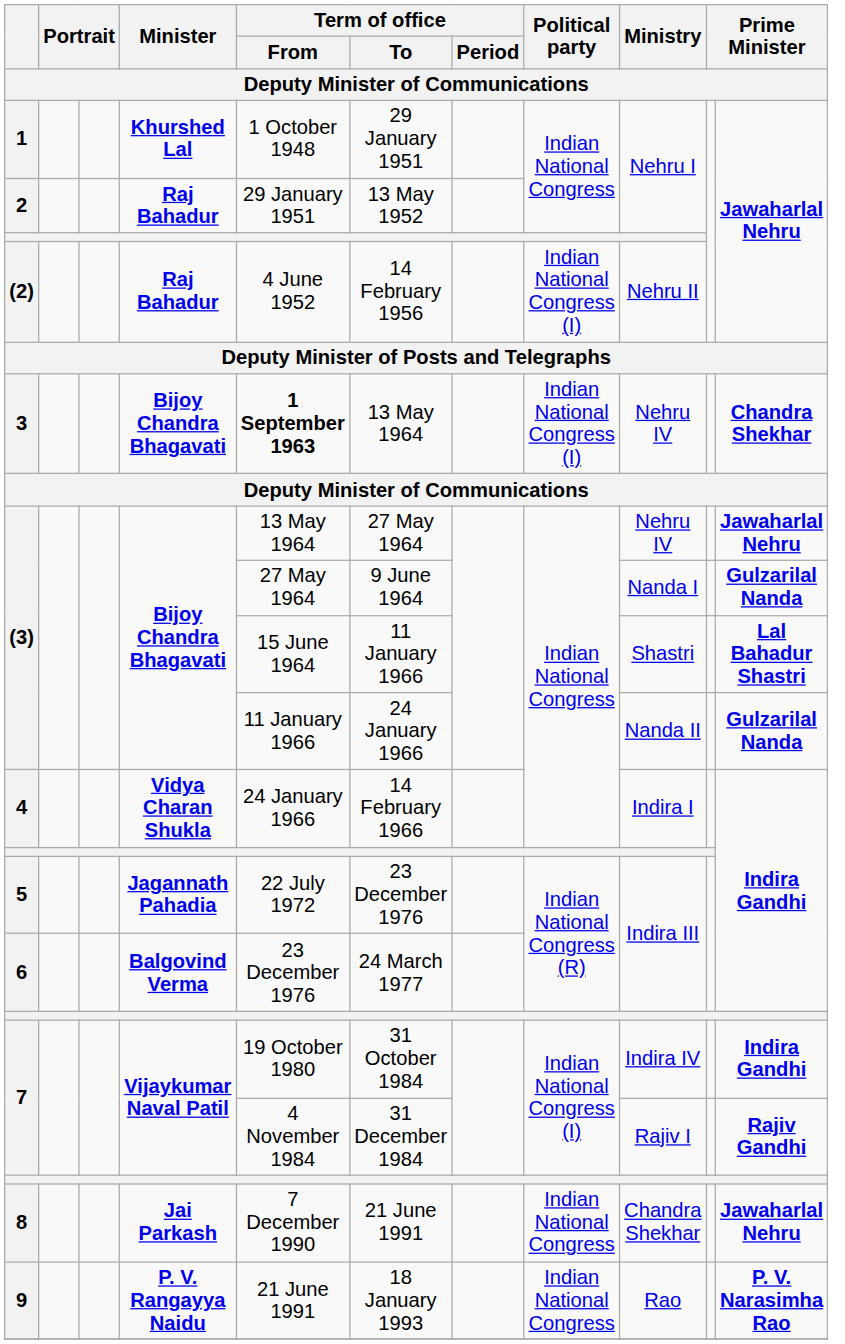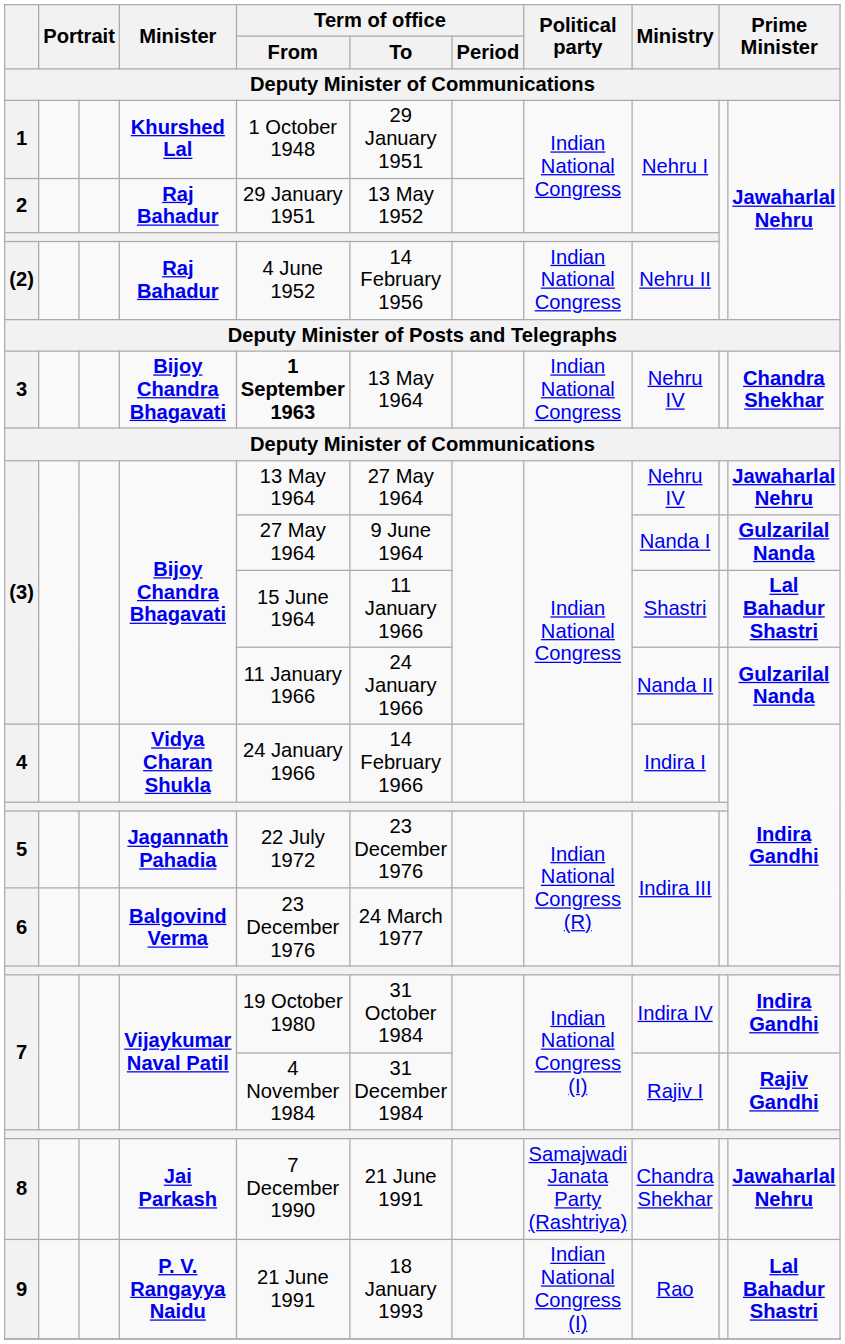(572, 291) Indian National Congress (I) -> (578, 280) Indian National Congress
(572, 423) Indian National Congress (I) -> (578, 389) Indian National Congress
(572, 1222) Indian National Congress -> (578, 1188) Samajwadi Janata Party (Rashtriya)
(572, 1300) Indian National Congress -> (578, 1288) Indian National Congress (I)
(772, 1300) P. V. Narasimha Rao -> (784, 1288) Lal Bahadur Shastri
